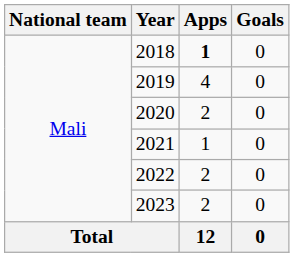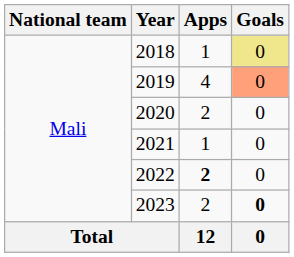(205, 50) bold -> (205, 50) normal
(260, 50) no background -> (260, 50) khaki background
(260, 81) no background -> (260, 81) lightsalmon background
(205, 174) normal -> (205, 174) bold
(260, 205) normal -> (260, 205) bold
